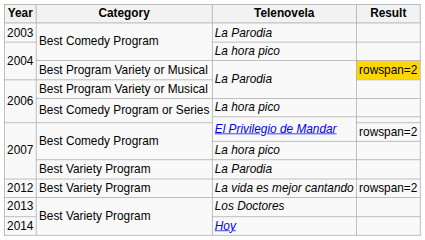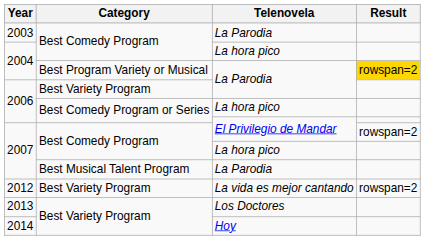(123, 88) Best Program Variety or Musical -> (95, 88) Best Variety Program
(95, 169) Best Variety Program -> (114, 169) Best Musical Talent Program
